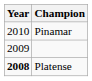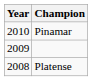(18, 66) bold -> (18, 66) normal
